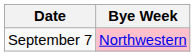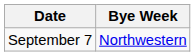(143, 40) pink background -> (143, 40) no background
